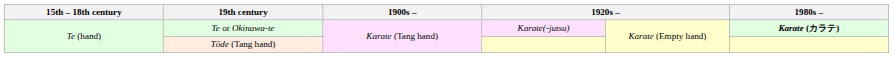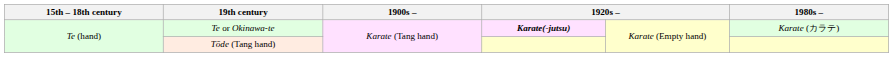(544, 28) normal -> (544, 28) bold
(809, 28) bold -> (809, 28) normal
